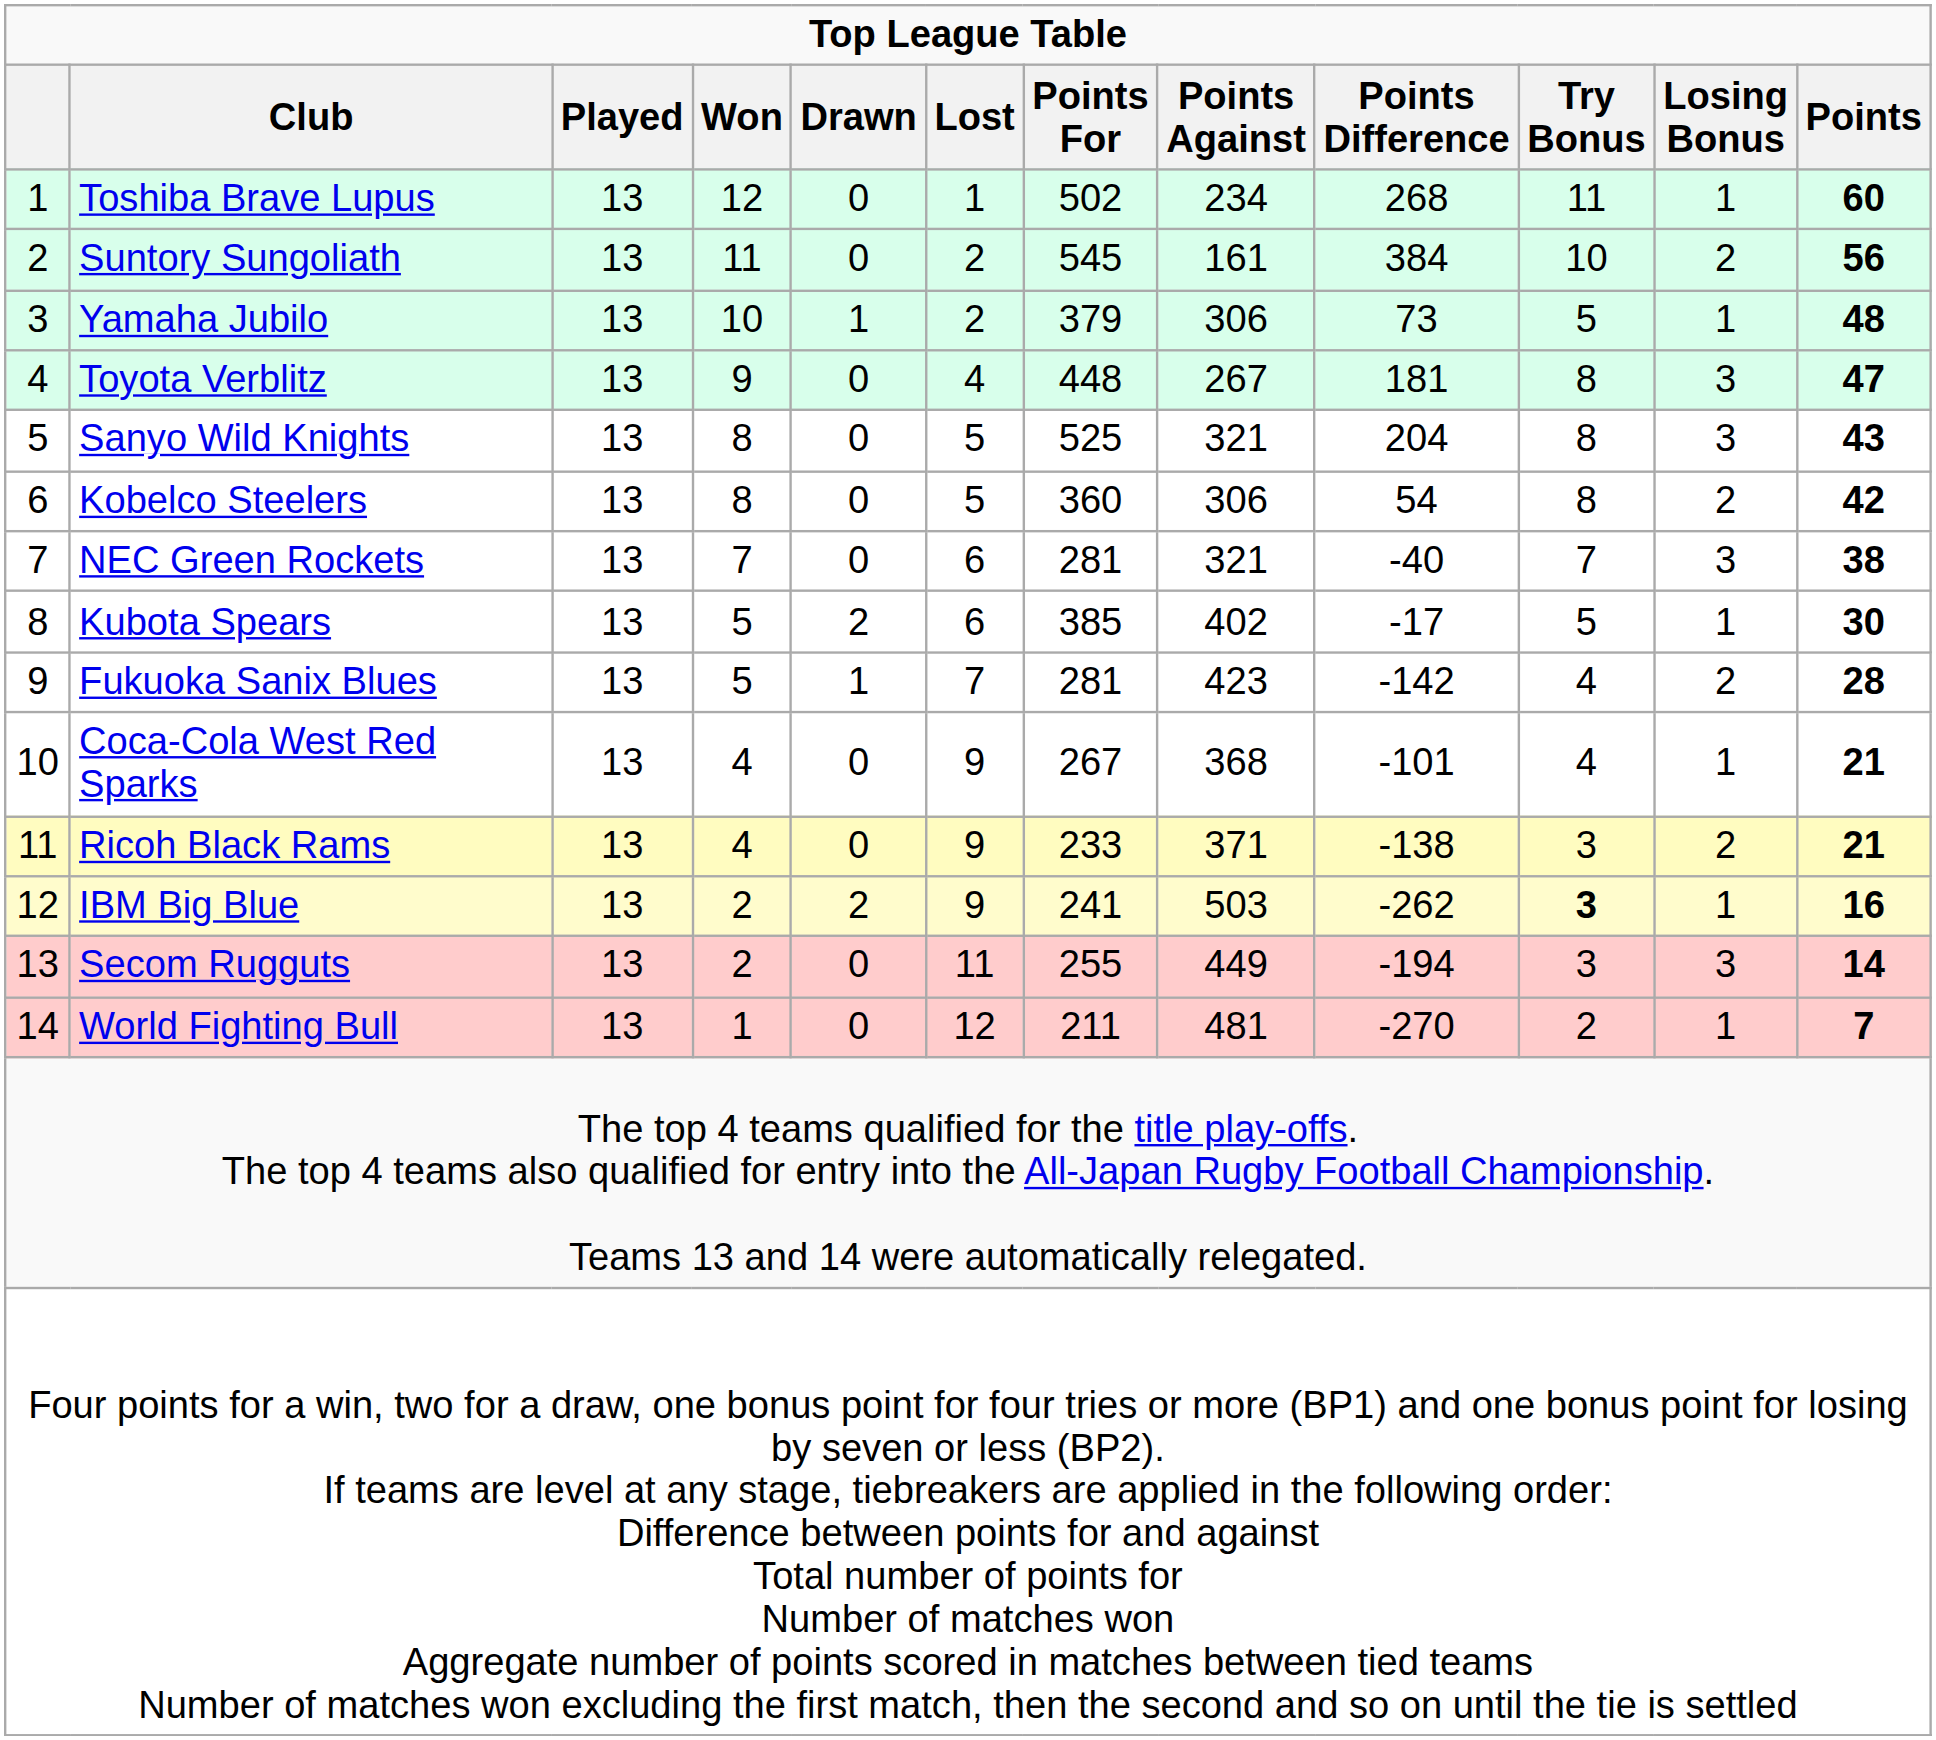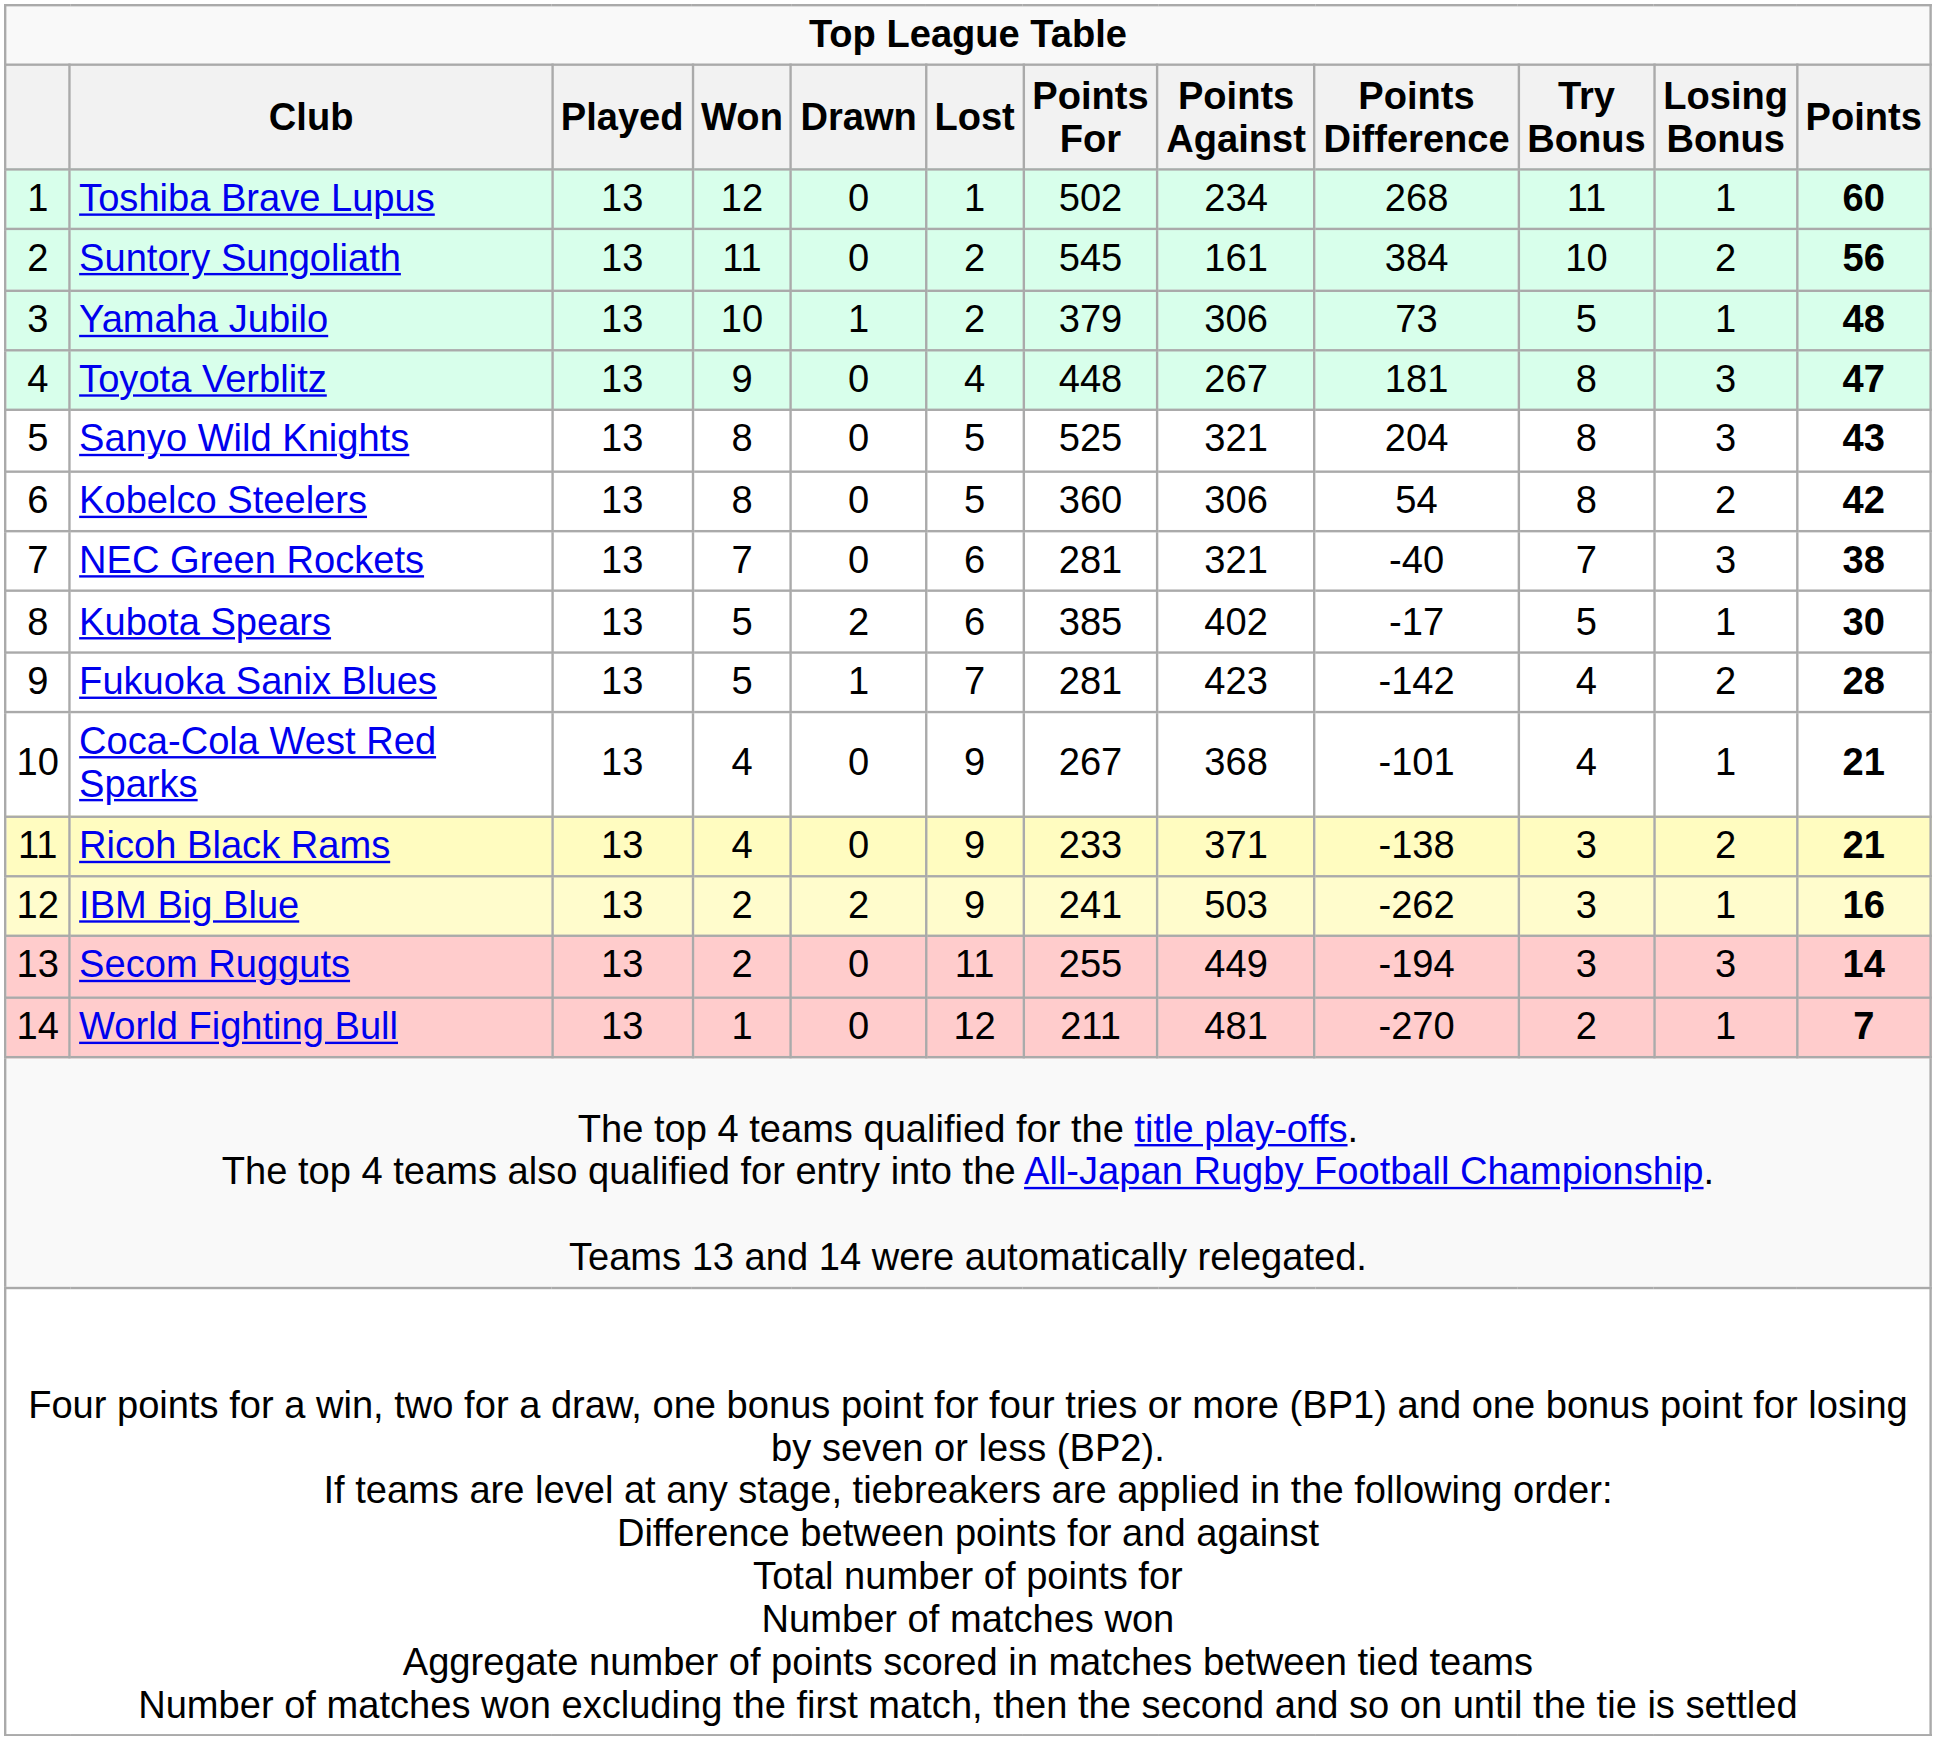(1586, 905) bold -> (1586, 905) normal
